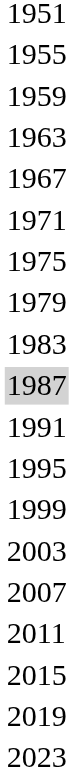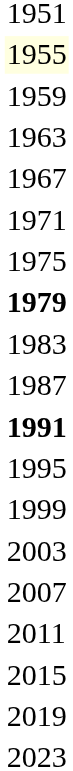(37, 54) no background -> (37, 54) lightyellow background
(37, 302) normal -> (37, 302) bold
(37, 385) lightgrey background -> (37, 385) no background
(37, 426) normal -> (37, 426) bold
